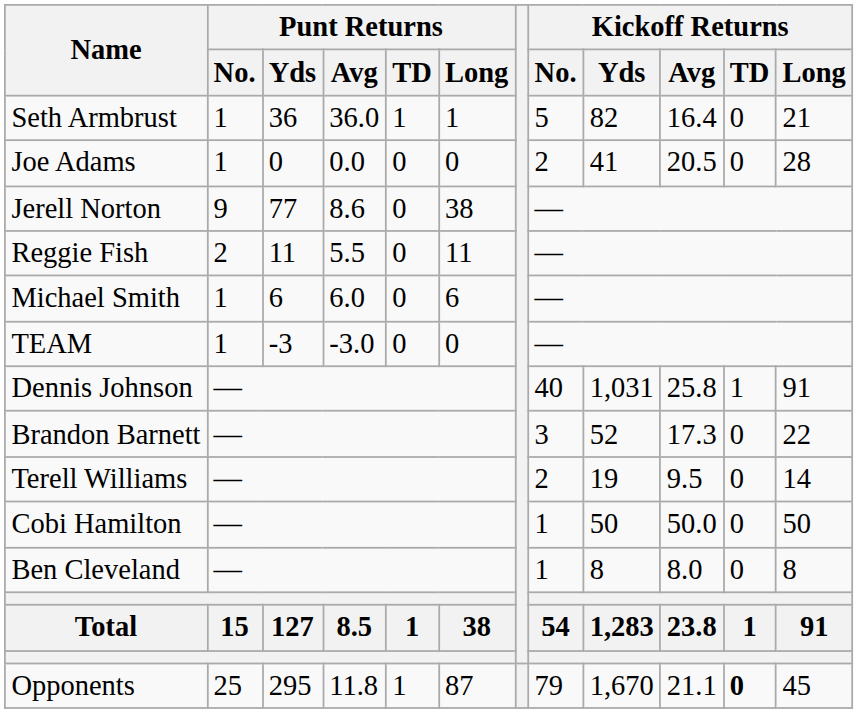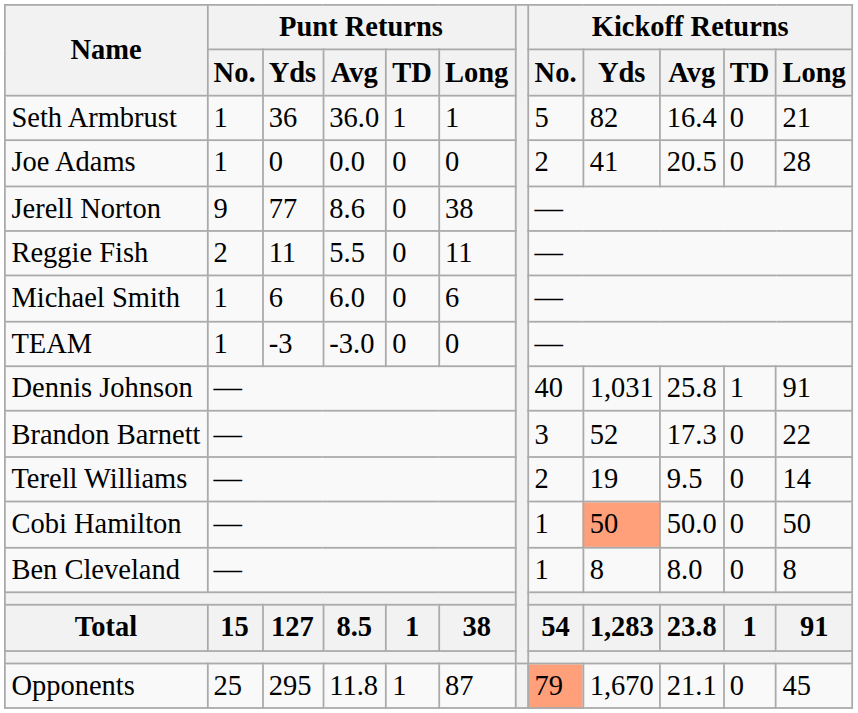(604, 523) no background -> (604, 523) lightsalmon background
(549, 685) no background -> (549, 685) lightsalmon background
(737, 685) bold -> (737, 685) normal
